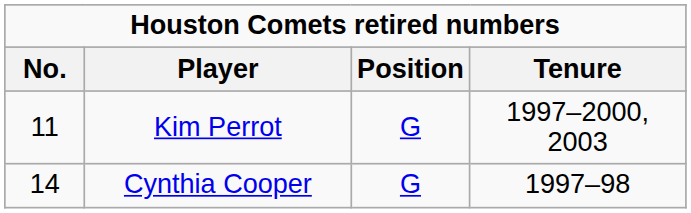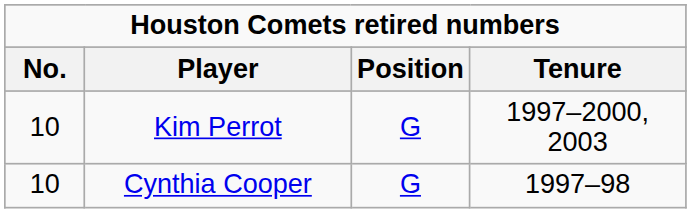(45, 126) 11 -> (45, 126) 10
(45, 185) 14 -> (45, 185) 10
